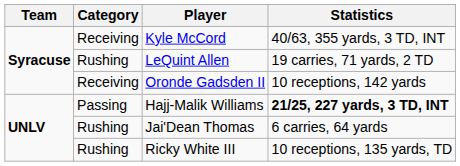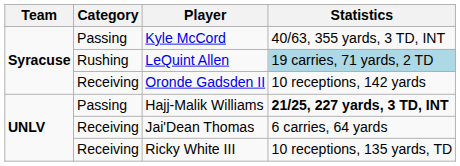(108, 38) Receiving -> (102, 38) Passing
(352, 60) no background -> (352, 60) lightblue background
(103, 127) Rushing -> (108, 127) Receiving
(103, 149) Rushing -> (108, 149) Receiving
